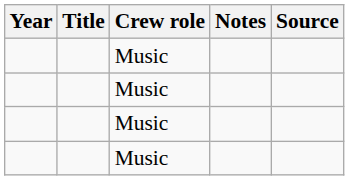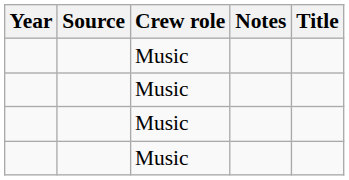columns swapped: (84, 21) <-> (307, 21)
